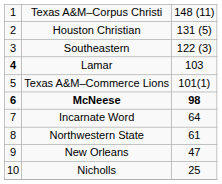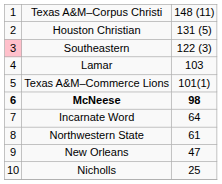(13, 48) no background -> (13, 48) pink background
(13, 65) bold -> (13, 65) normal
